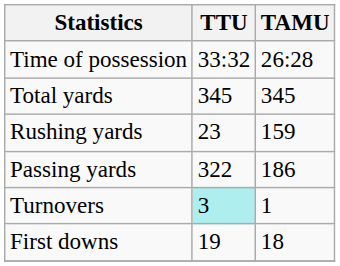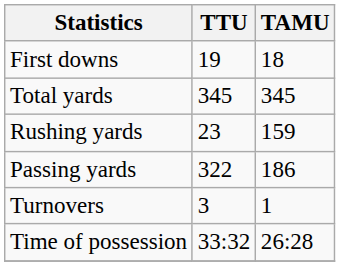rows swapped: (64, 242) <-> (99, 59)
(204, 205) paleturquoise background -> (204, 205) no background
